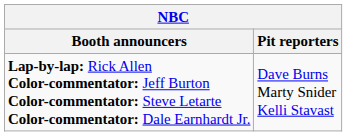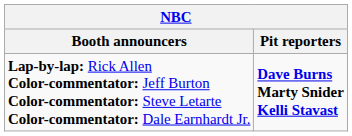(297, 92) normal -> (301, 92) bold
